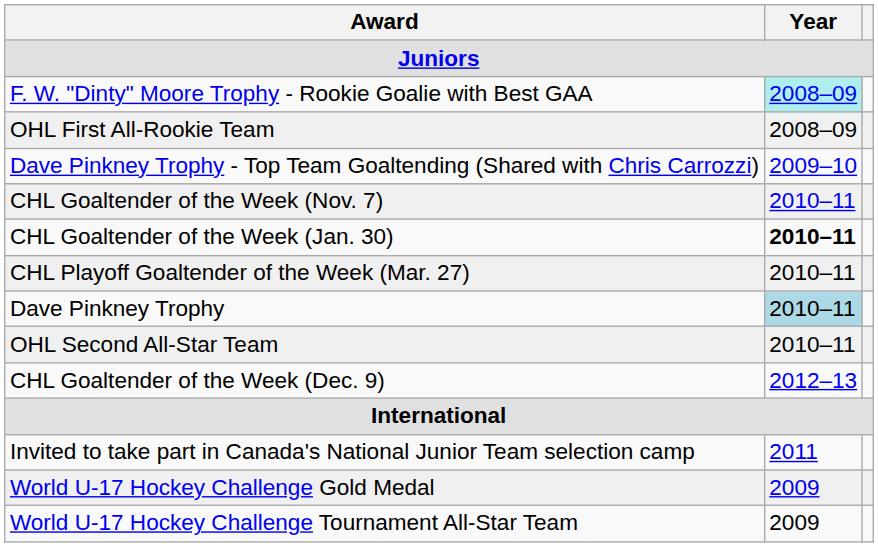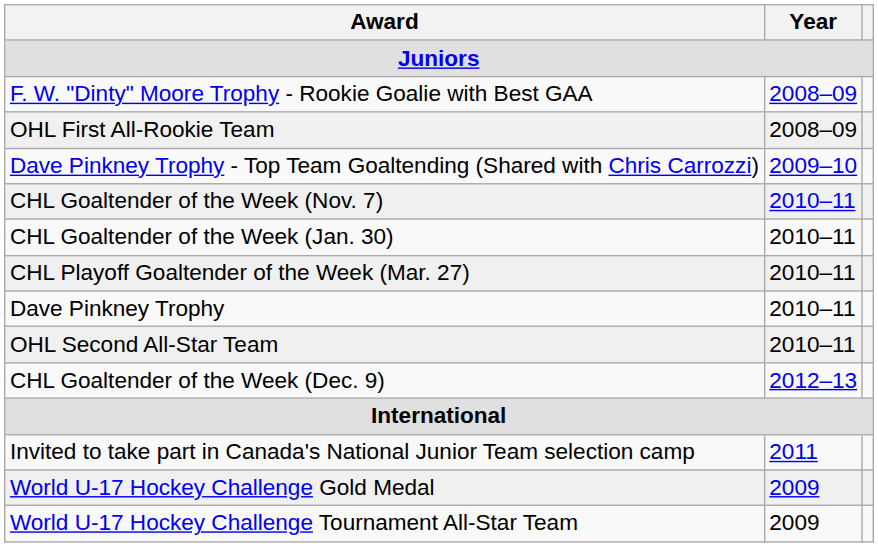(813, 93) paleturquoise background -> (813, 93) no background
(813, 237) bold -> (812, 237) normal
(812, 308) lightblue background -> (812, 308) no background
